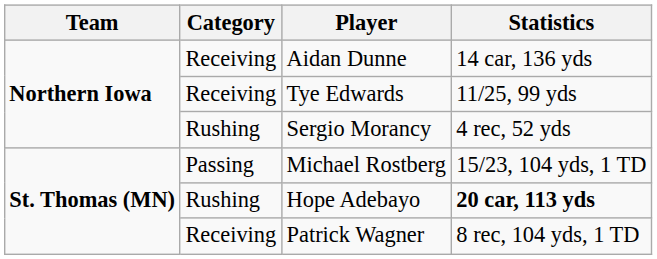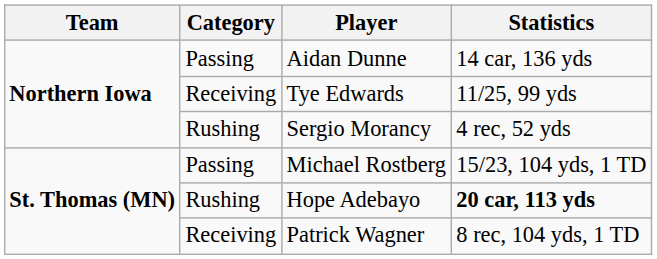(231, 58) Receiving -> (220, 58) Passing
